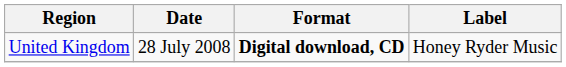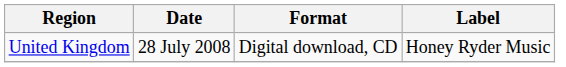(322, 47) bold -> (318, 47) normal
